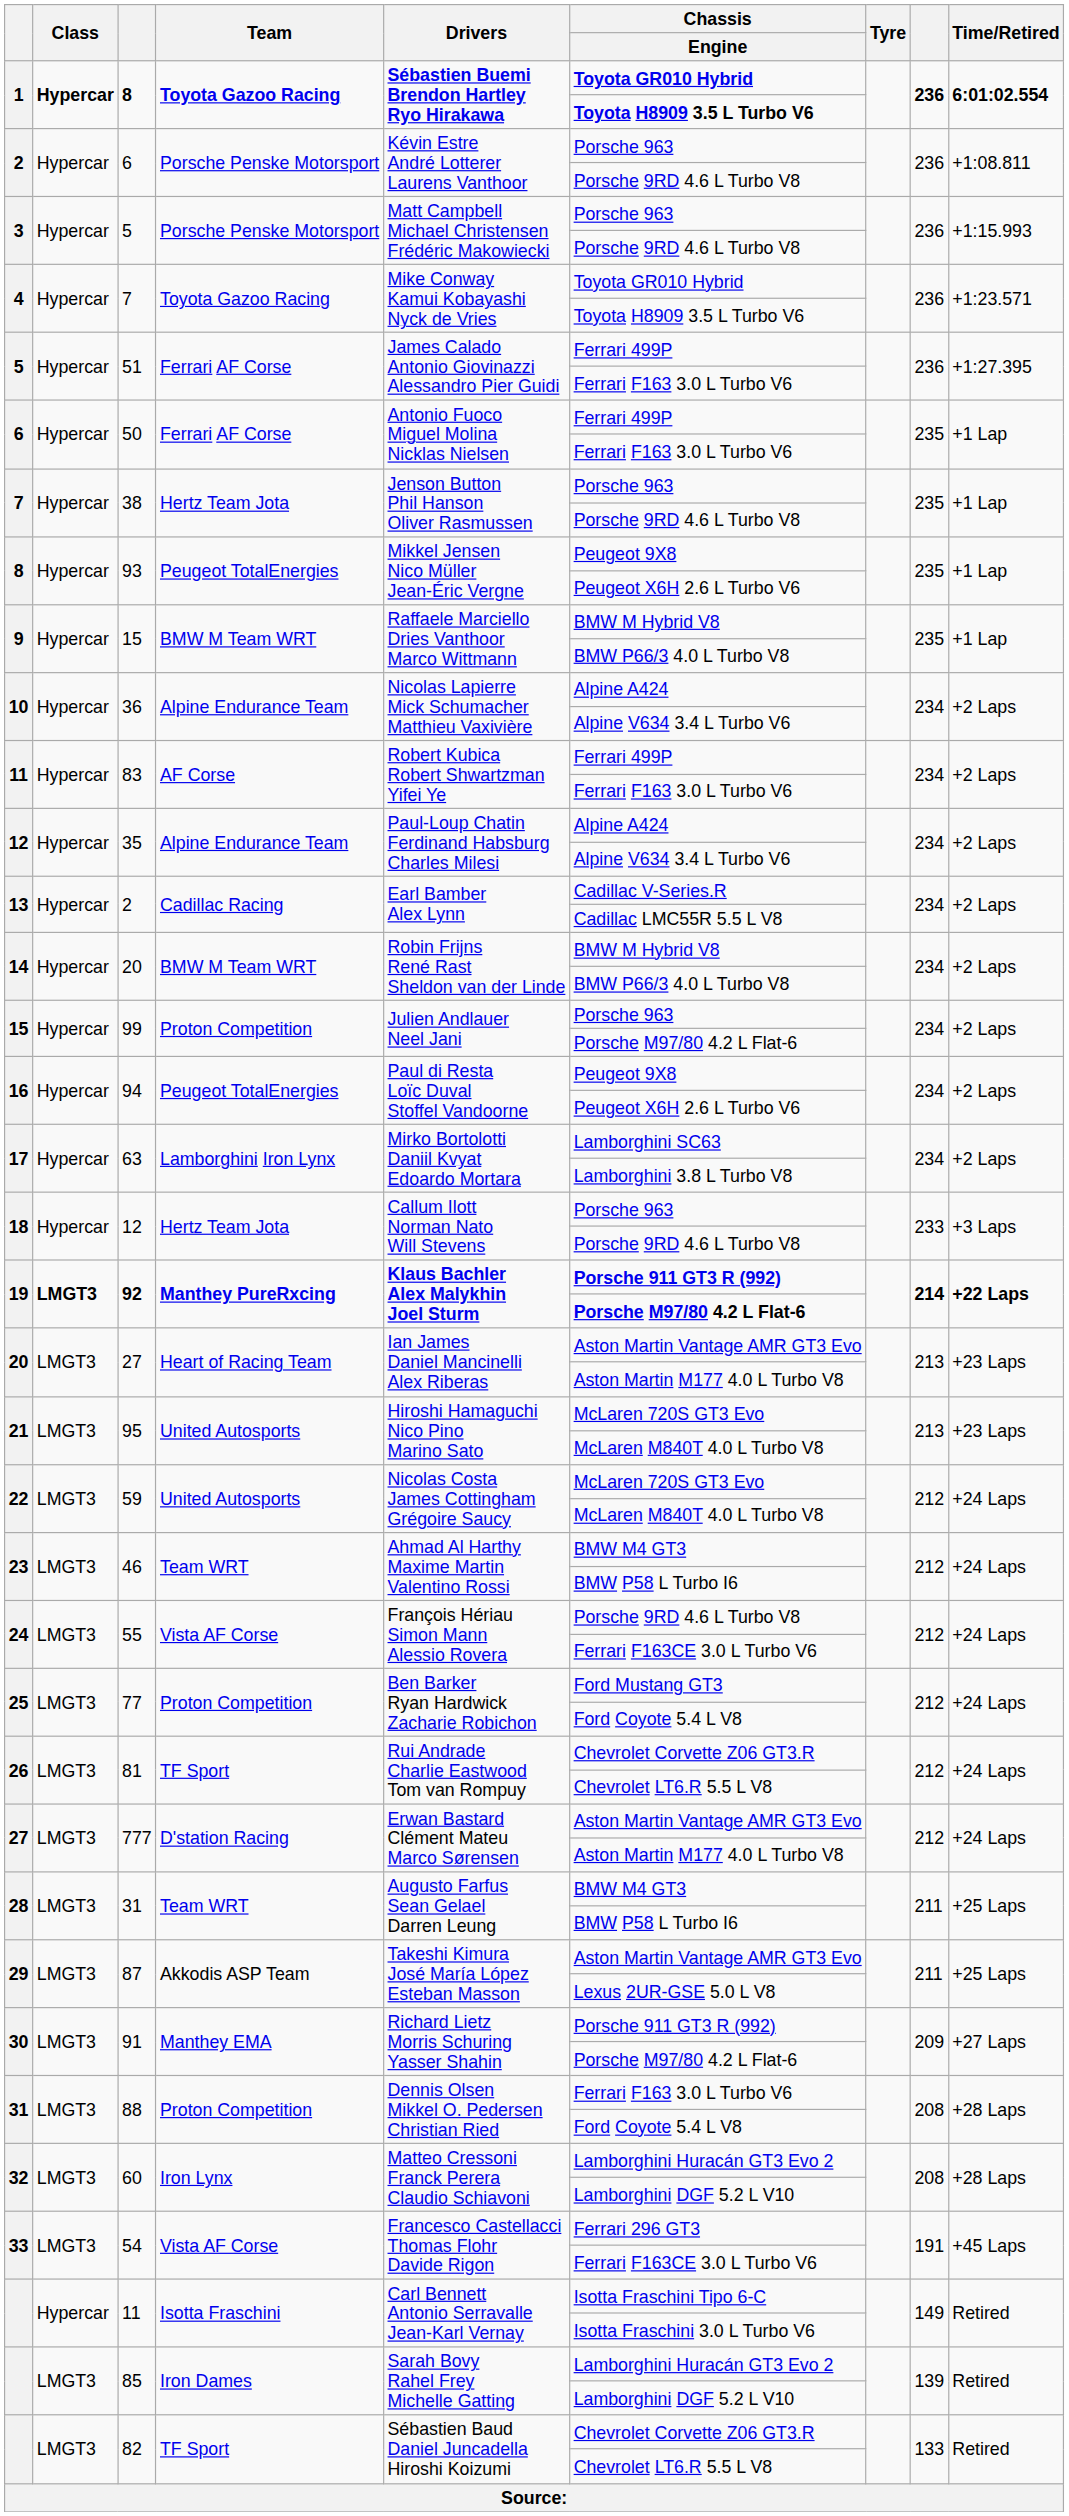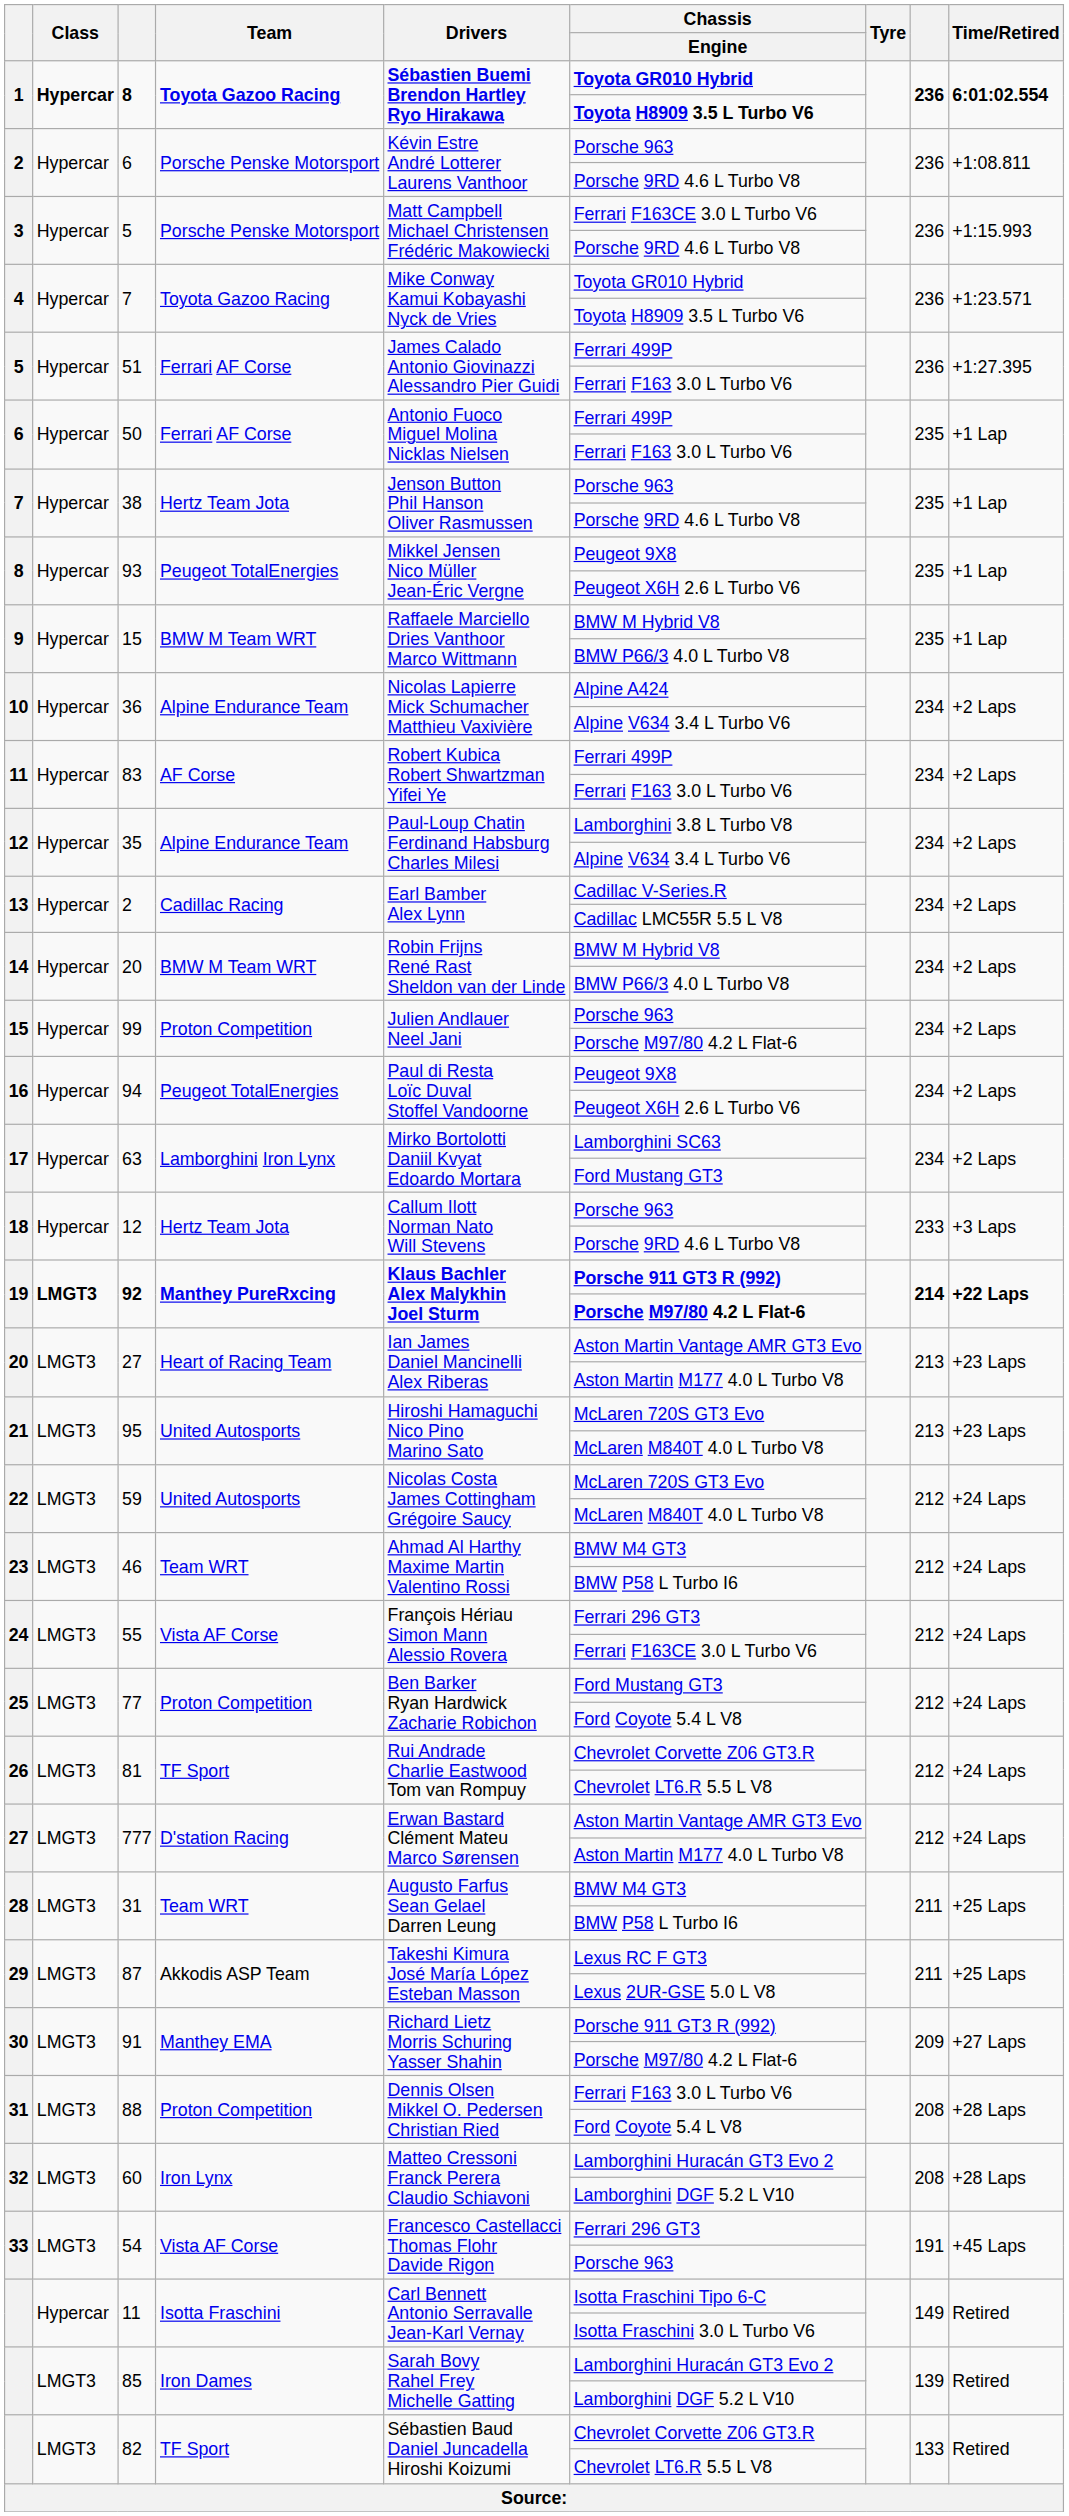(624, 214) Porsche 963 -> (695, 214) Ferrari F163CE 3.0 L Turbo V6
(621, 825) Alpine A424 -> (683, 825) Lamborghini 3.8 L Turbo V8
(683, 1176) Lamborghini 3.8 L Turbo V8 -> (648, 1176) Ford Mustang GT3
(687, 1617) Porsche 9RD 4.6 L Turbo V8 -> (637, 1617) Ferrari 296 GT3
(718, 1957) Aston Martin Vantage AMR GT3 Evo -> (640, 1957) Lexus RC F GT3
(695, 2263) Ferrari F163CE 3.0 L Turbo V6 -> (624, 2263) Porsche 963
